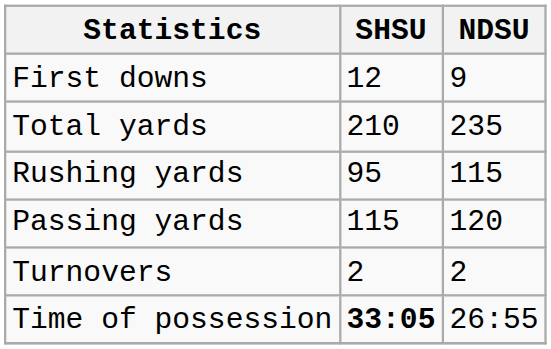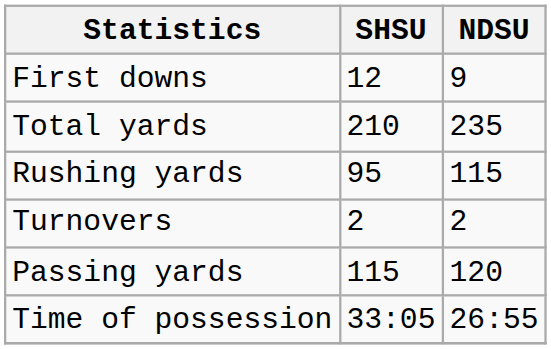rows swapped: (128, 223) <-> (92, 271)
(391, 320) bold -> (391, 320) normal
